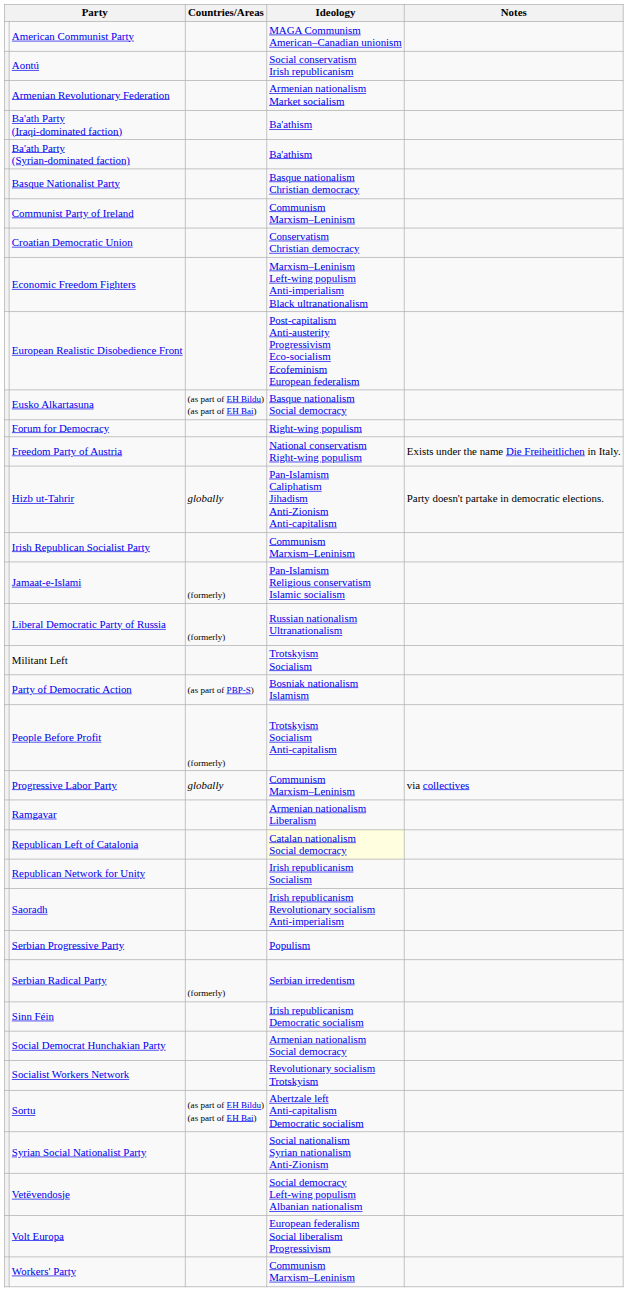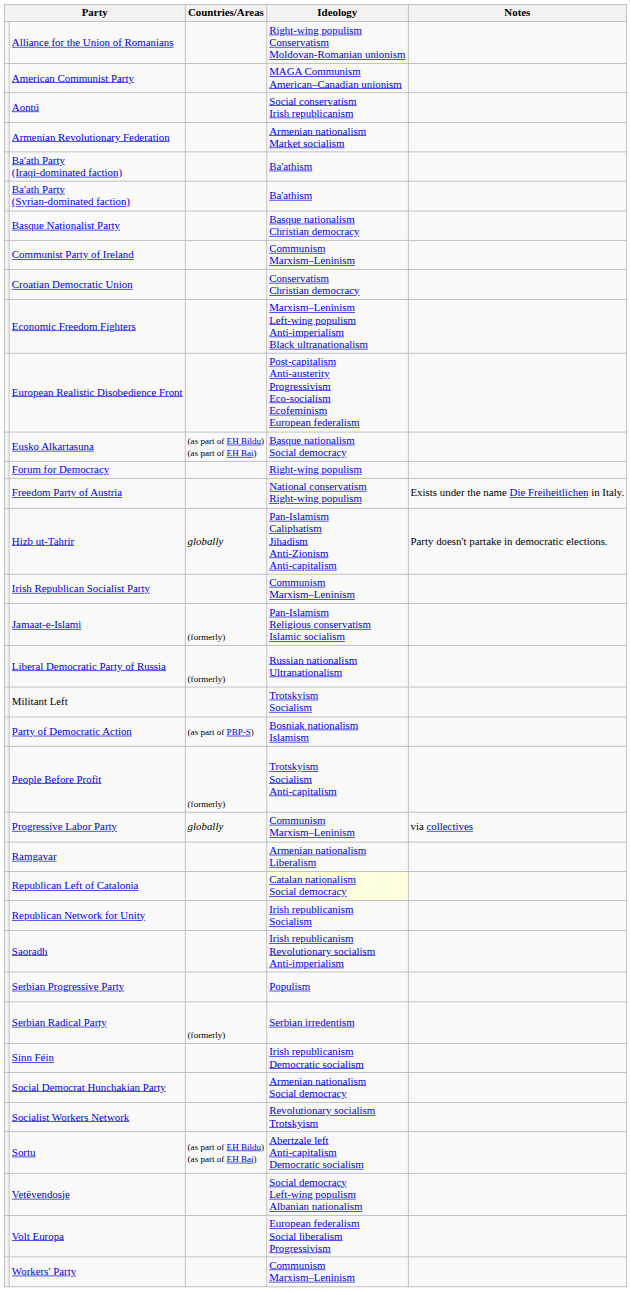+ row: (93, 42)
- row: (79, 1152)
